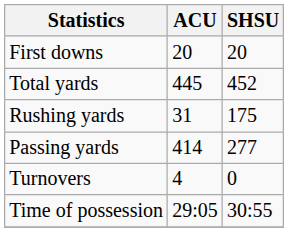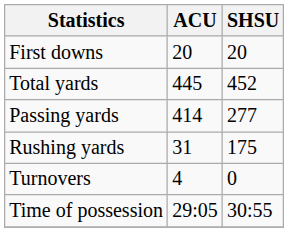rows swapped: (67, 115) <-> (64, 147)
